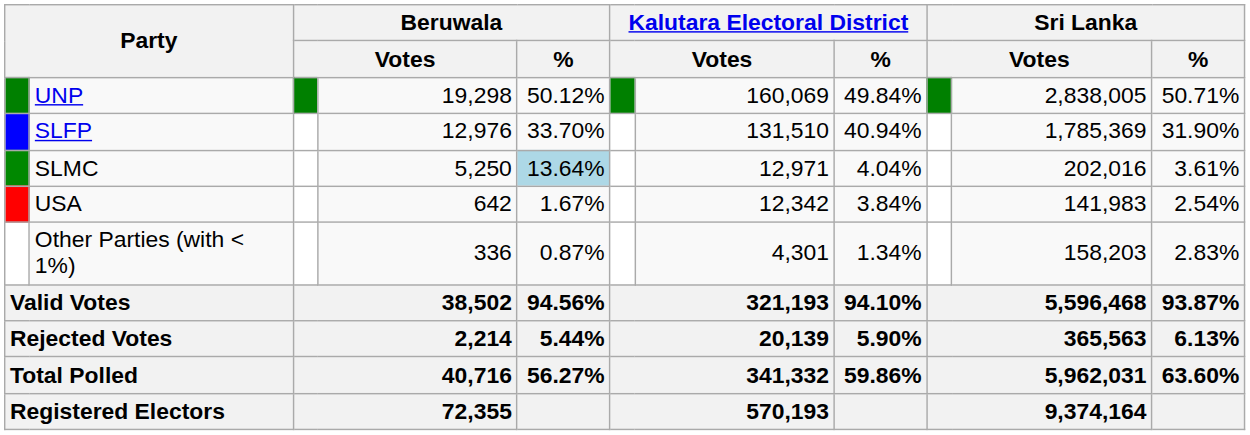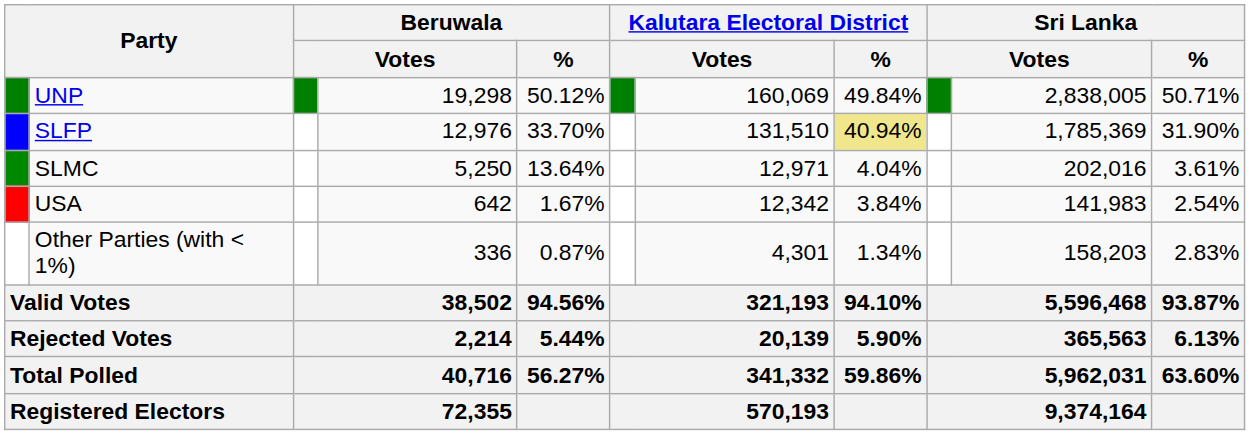(883, 131) no background -> (883, 131) khaki background
(566, 167) lightblue background -> (566, 167) no background
